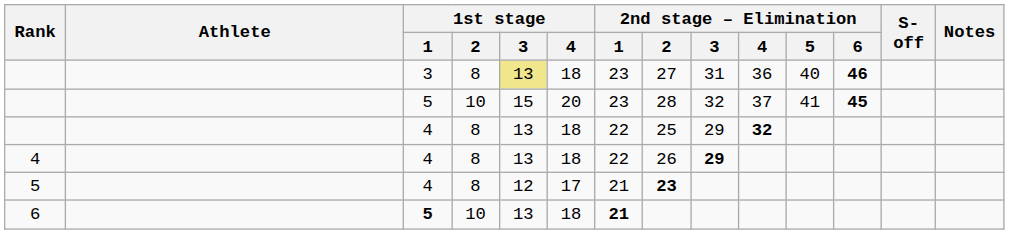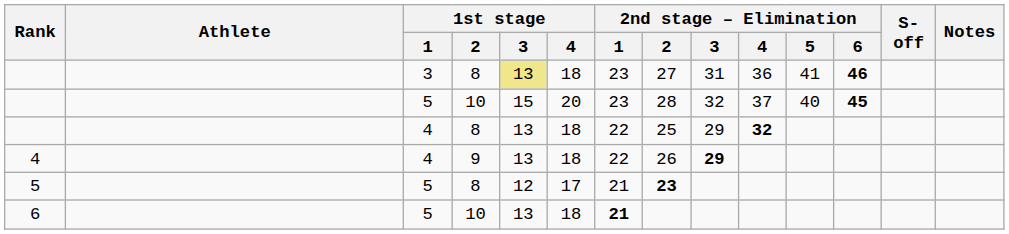(810, 75) 40 -> (810, 75) 41
(810, 103) 41 -> (810, 103) 40
(475, 158) 8 -> (475, 158) 9
(428, 186) 4 -> (428, 186) 5
(428, 214) bold -> (428, 214) normal
